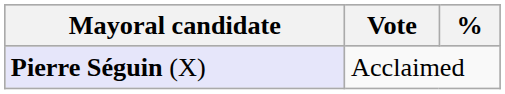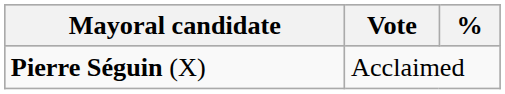(108, 66) lavender background -> (108, 66) no background
